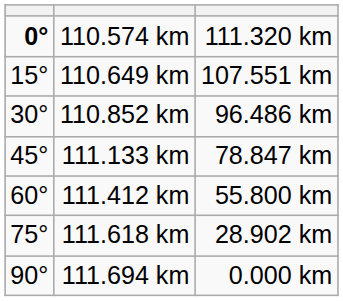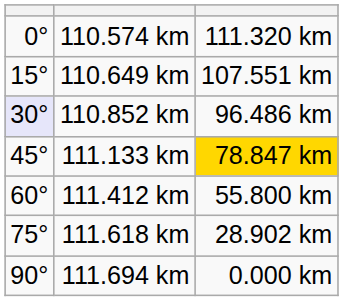(36, 36) bold -> (36, 36) normal
(29, 115) no background -> (29, 115) lavender background
(274, 155) no background -> (274, 155) gold background
